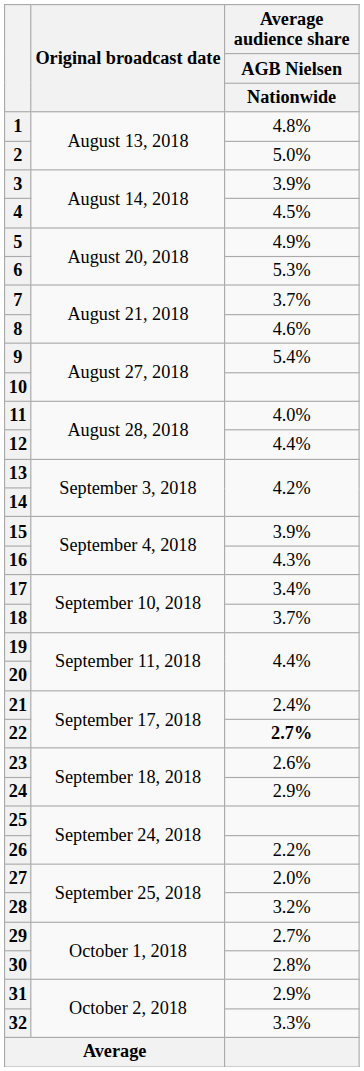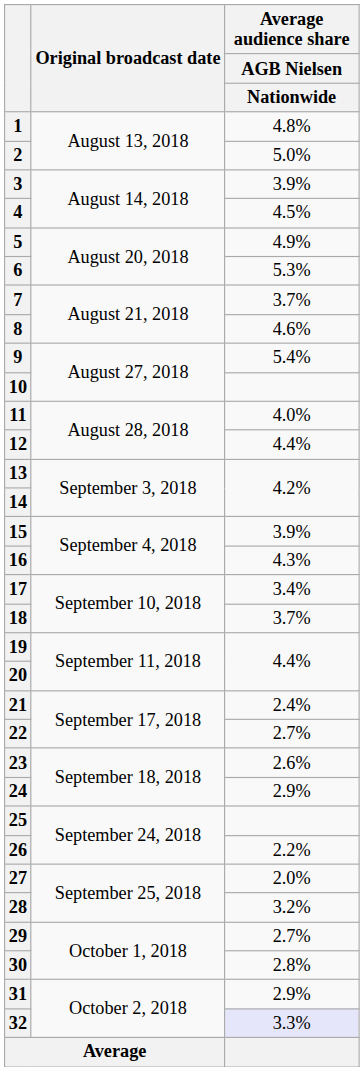(292, 733) bold -> (292, 733) normal
(292, 1023) no background -> (292, 1023) lavender background
